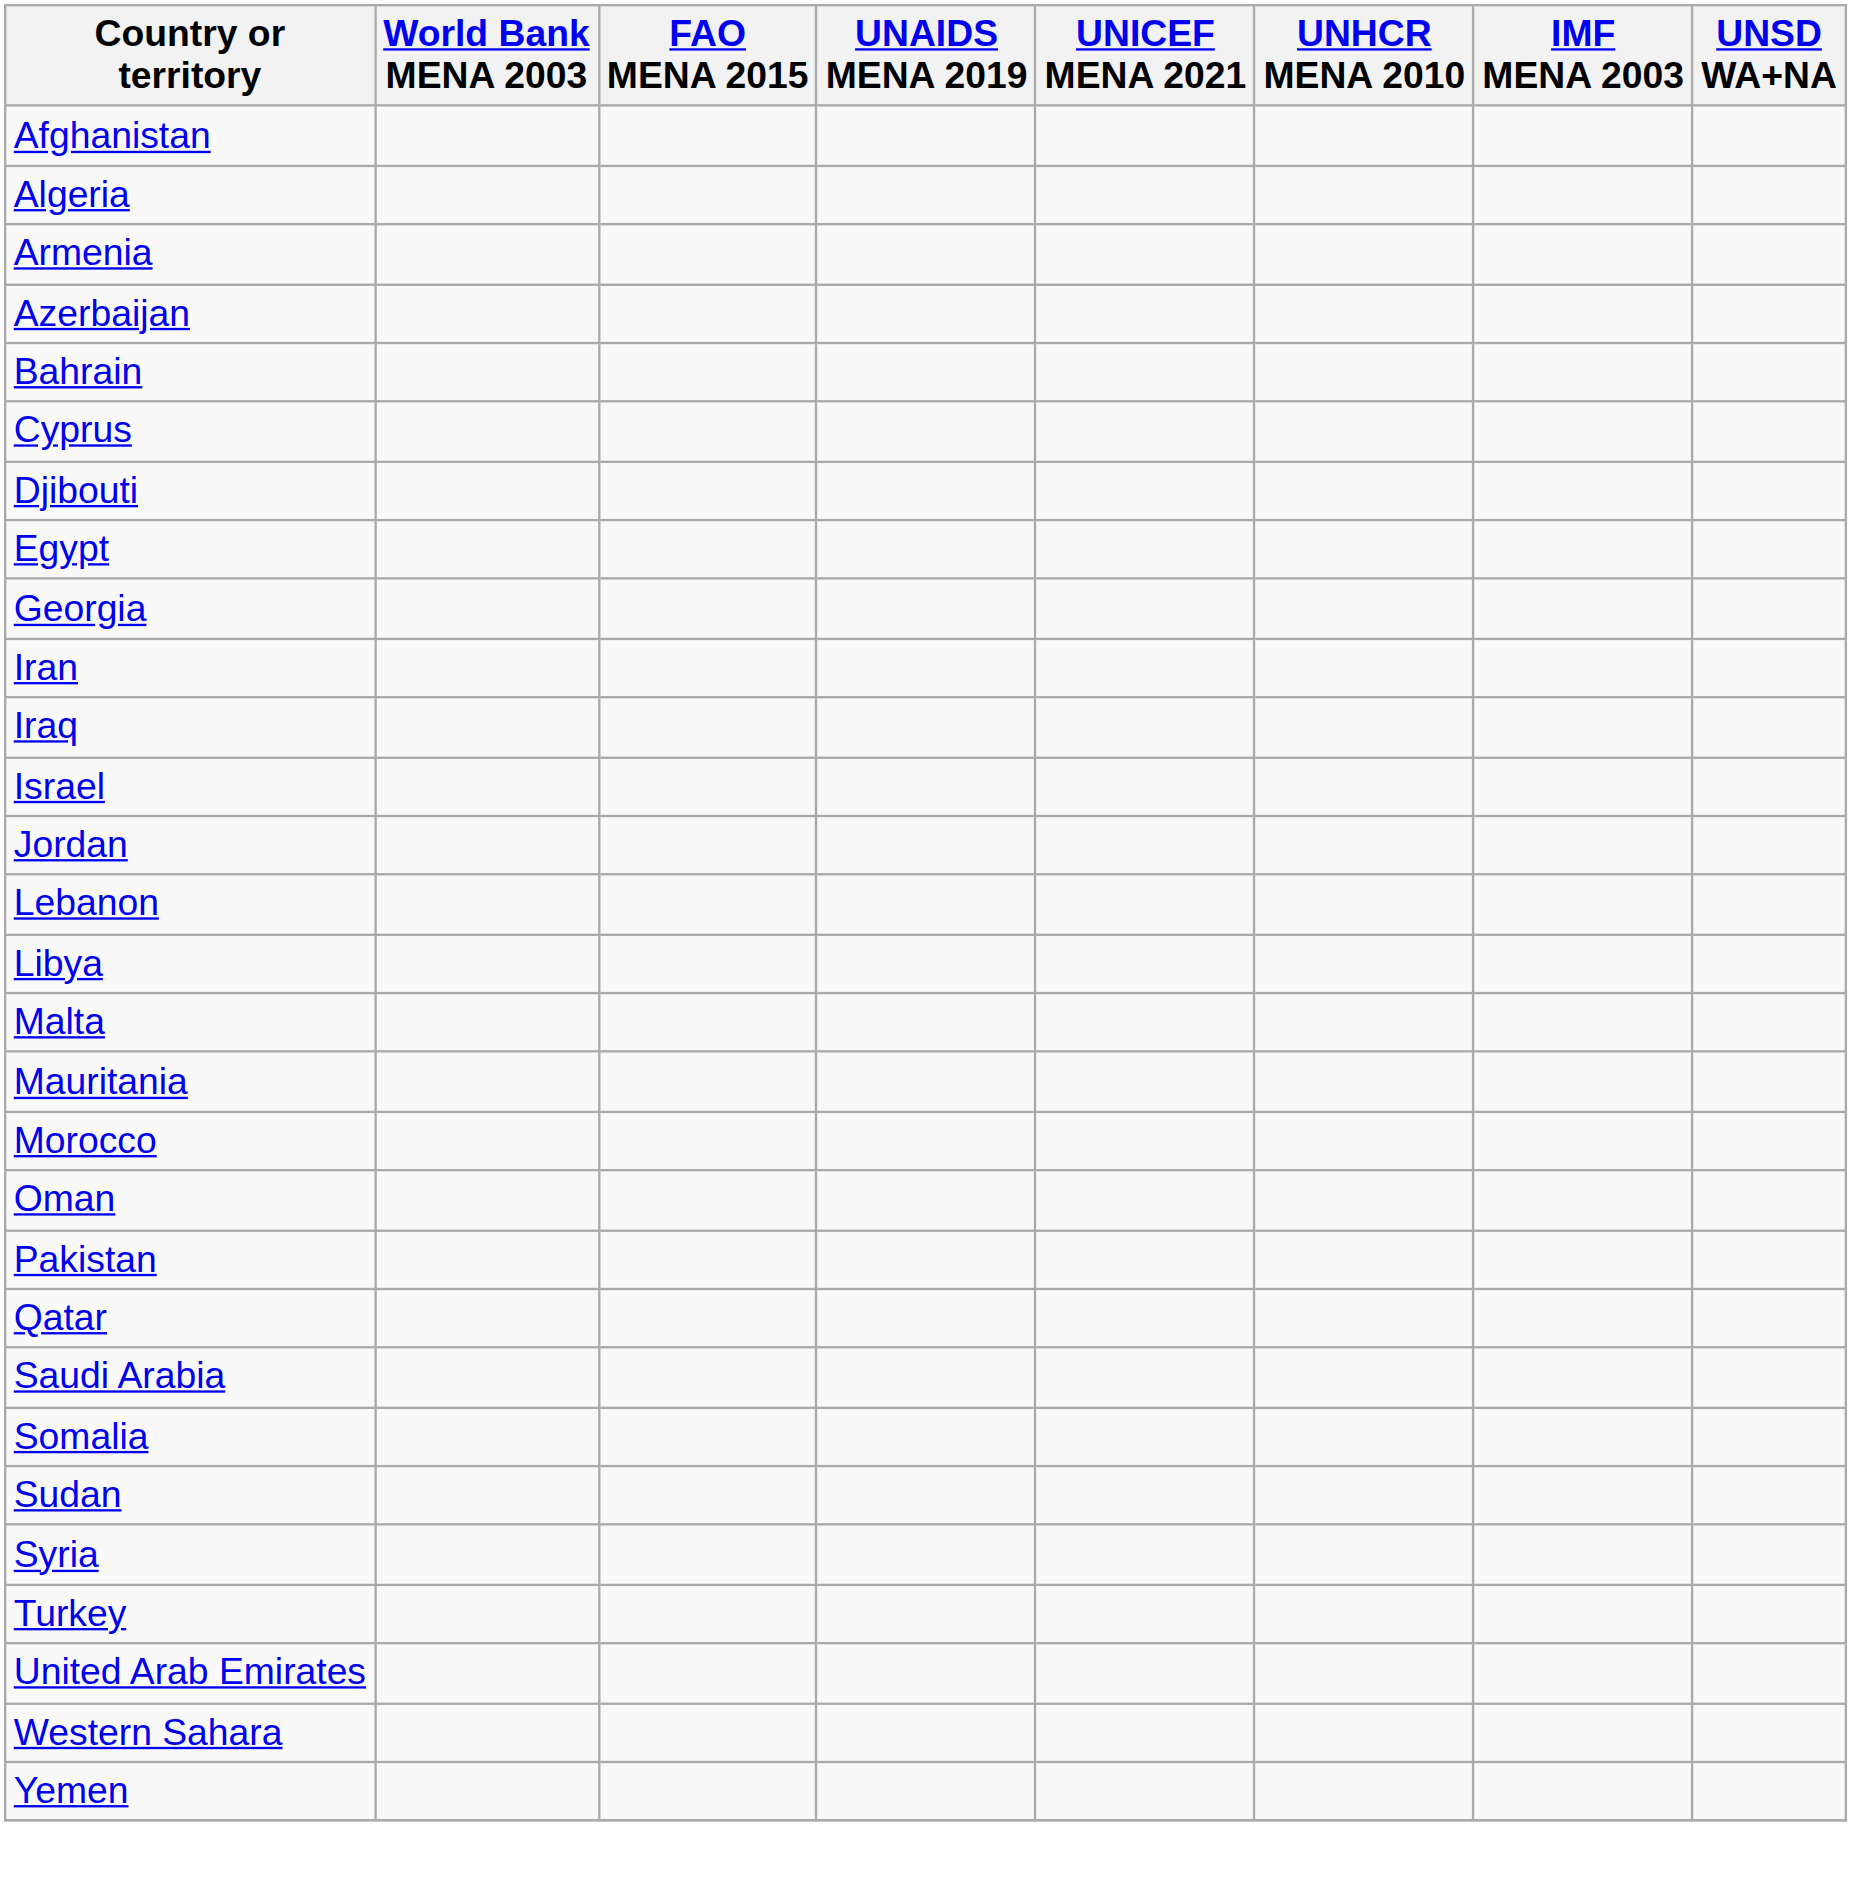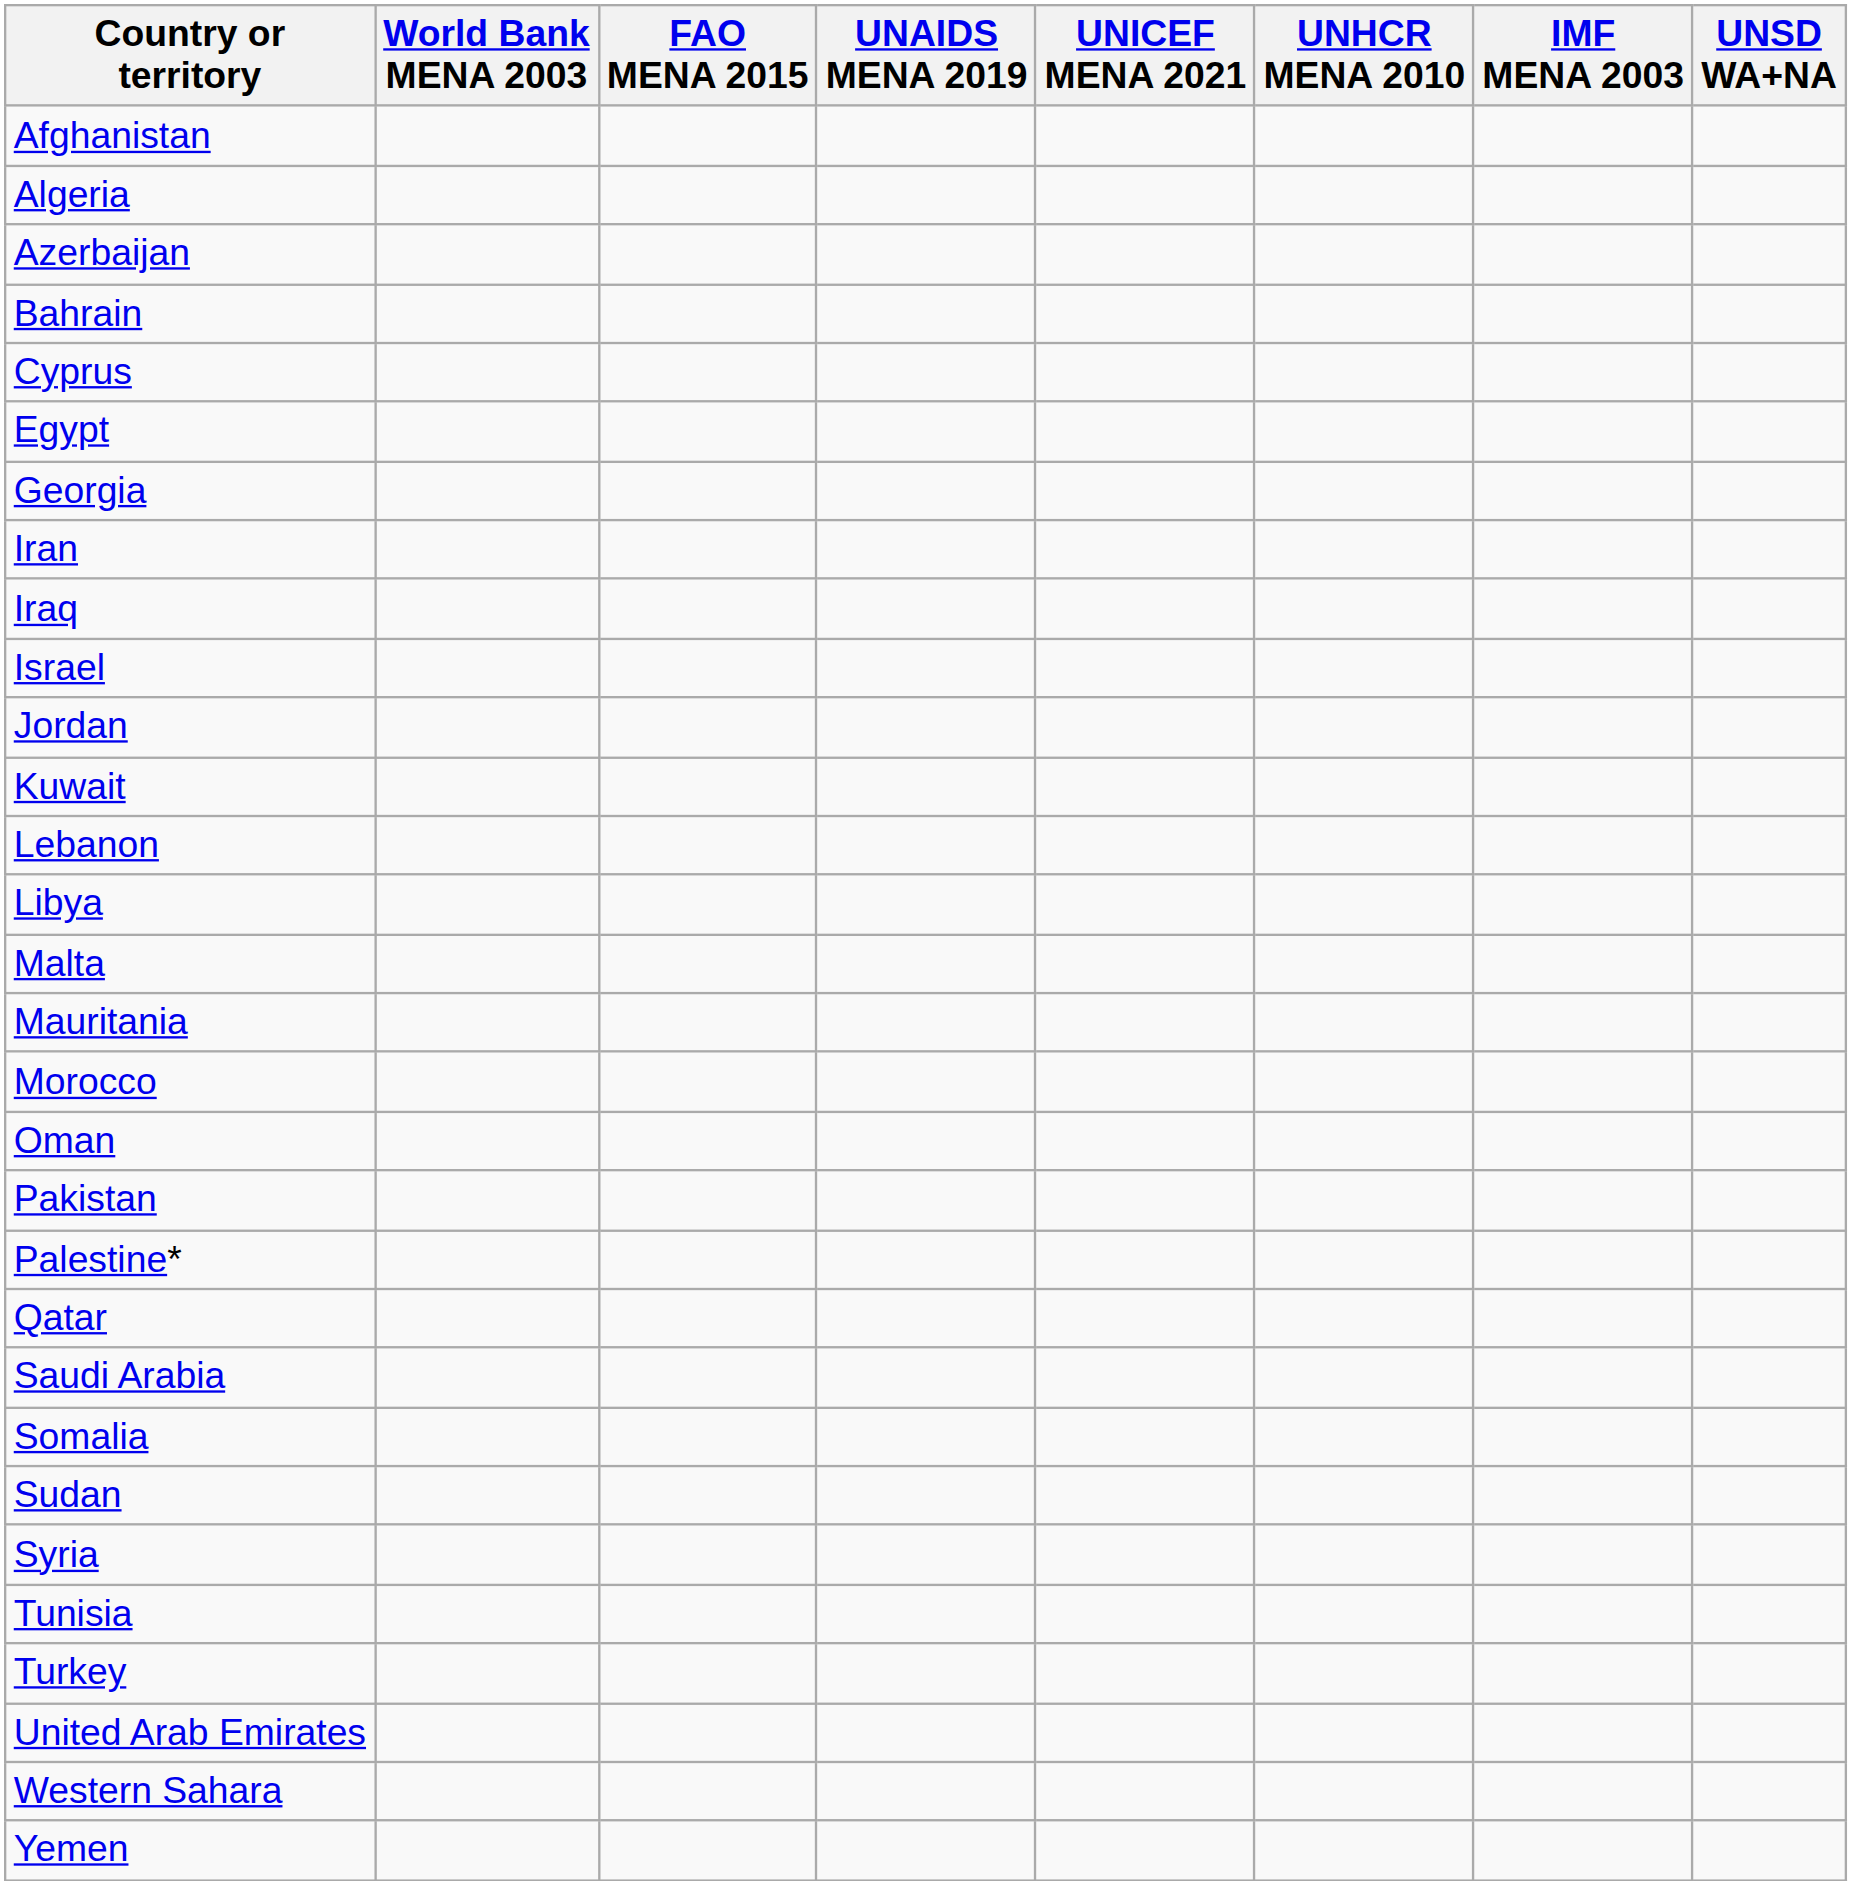- row: (83, 253)
- row: (76, 489)
+ row: (70, 785)
+ row: (98, 1258)
+ row: (73, 1613)
